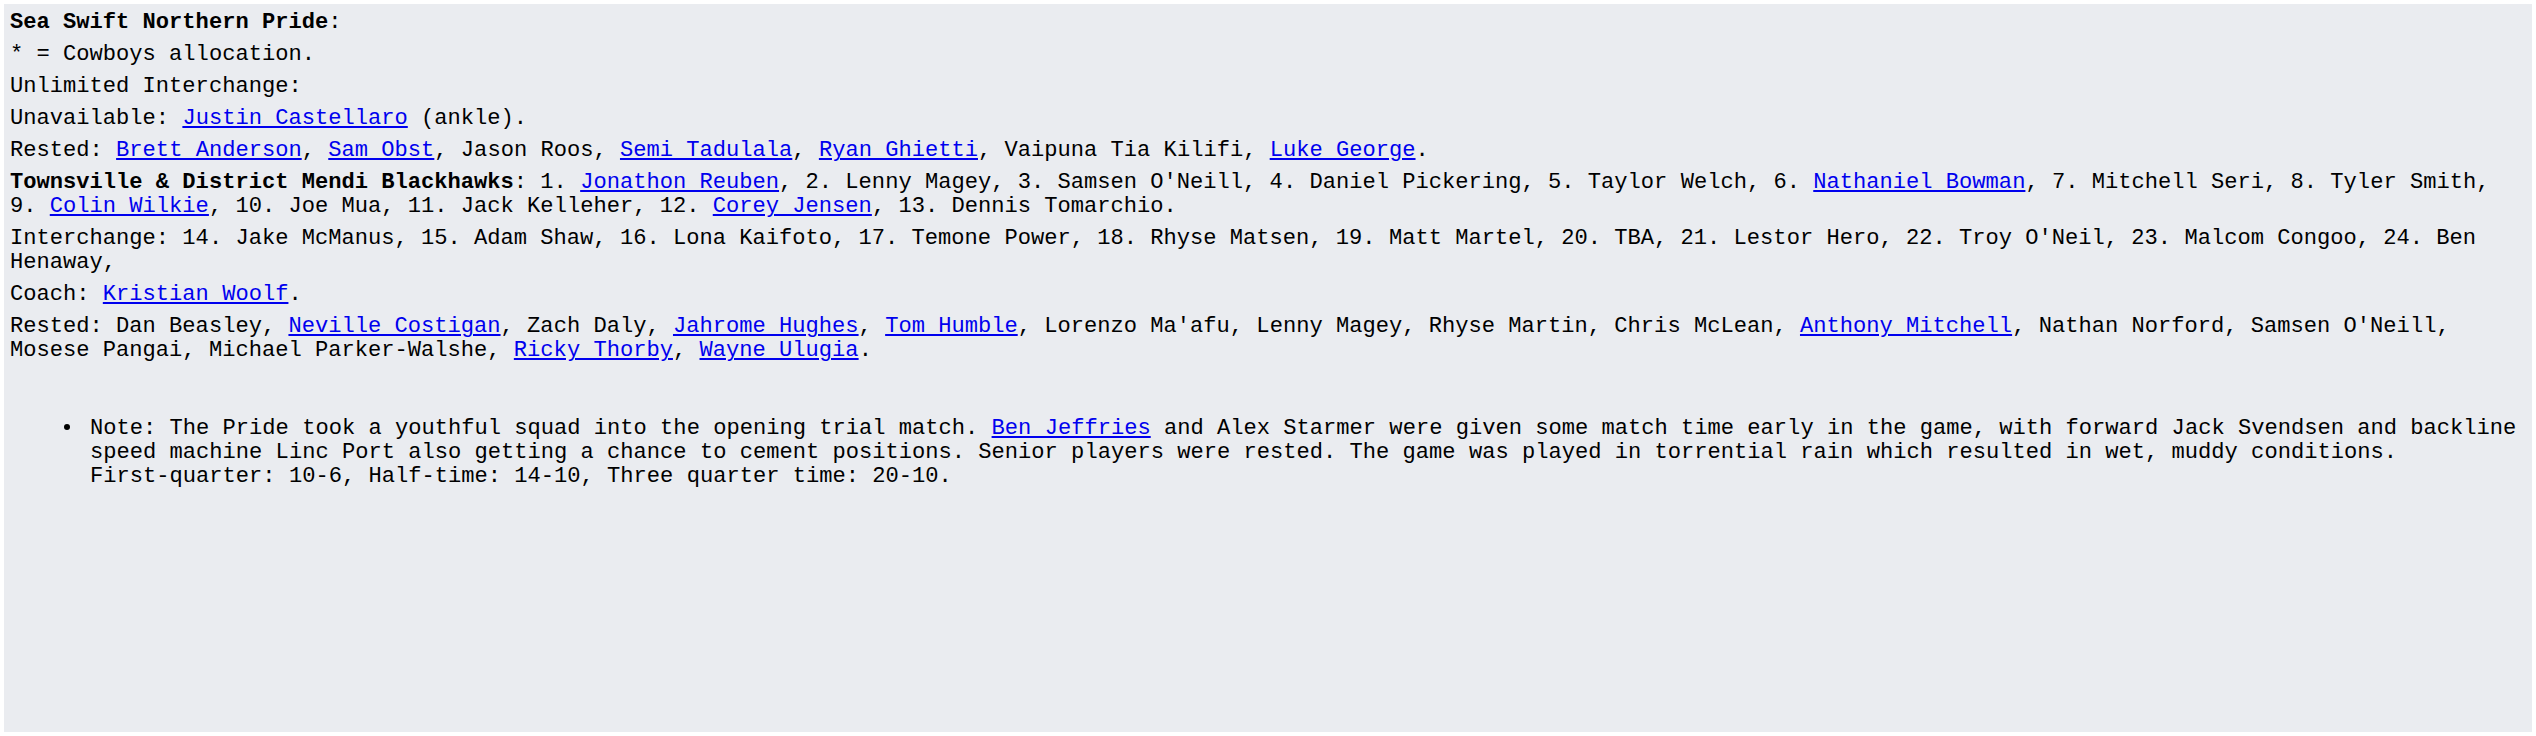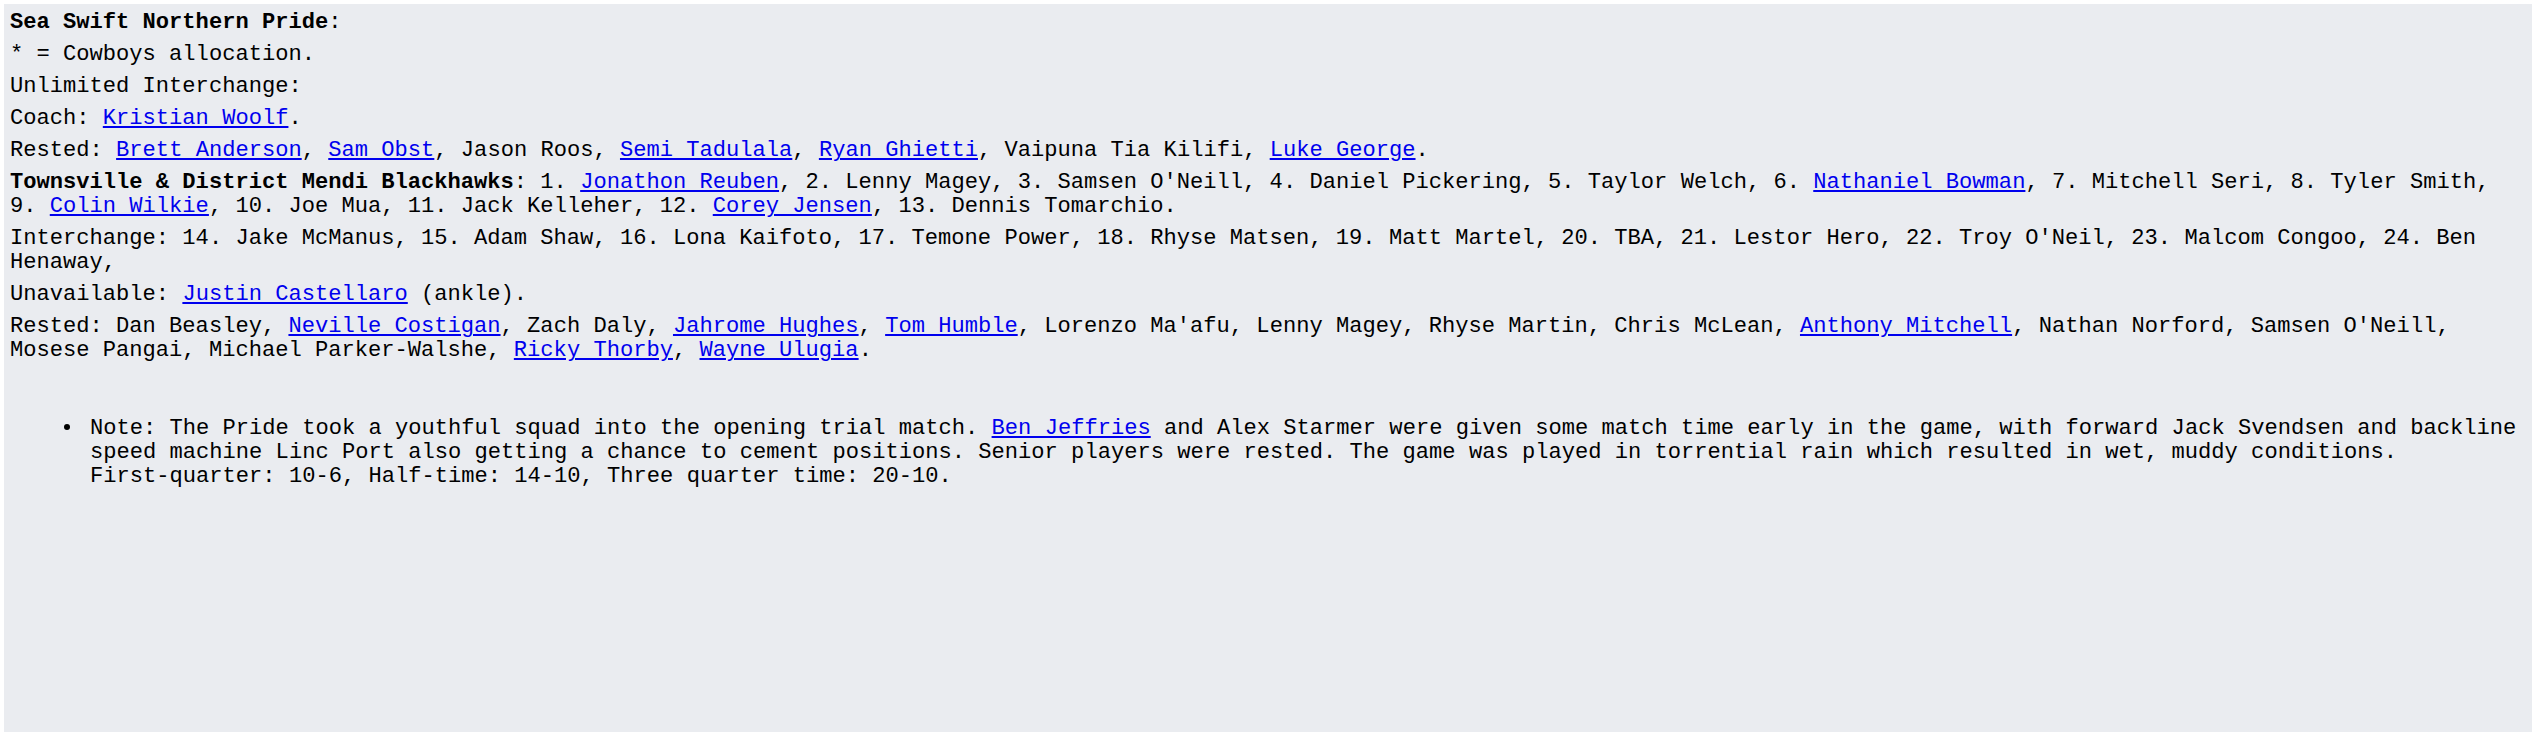(269, 118) Unavailable: Justin Castellaro (ankle). -> (156, 118) Coach: Kristian Woolf.
(156, 294) Coach: Kristian Woolf. -> (269, 294) Unavailable: Justin Castellaro (ankle).
